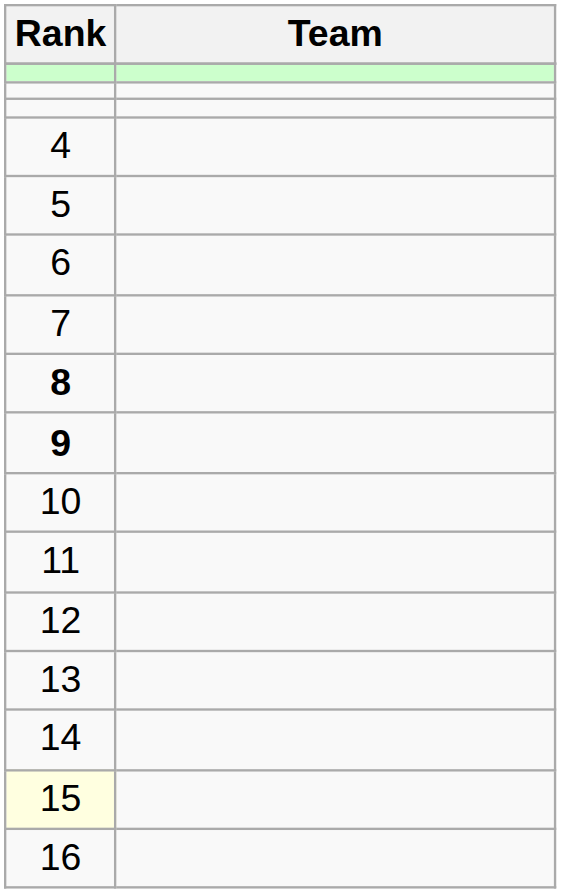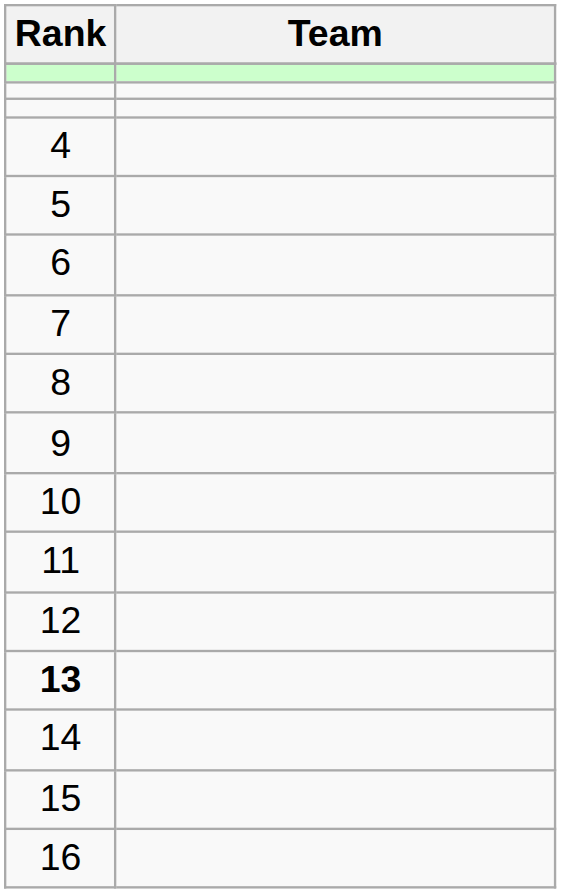(61, 382) bold -> (61, 382) normal
(61, 442) bold -> (61, 442) normal
(61, 679) normal -> (61, 679) bold
(61, 798) lightyellow background -> (61, 798) no background
